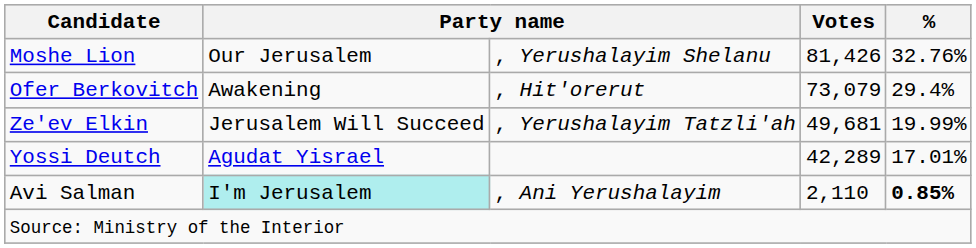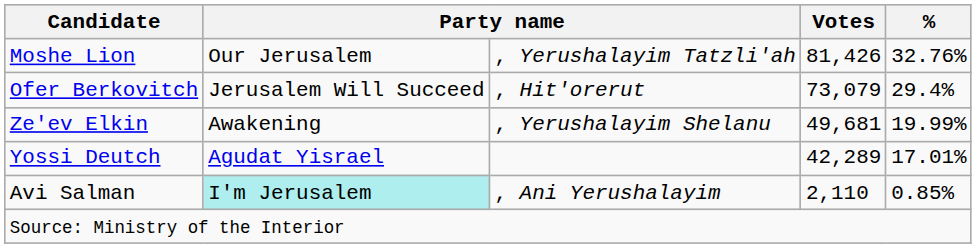(633, 56) , Yerushalayim Shelanu -> (645, 56) , Yerushalayim Tatzli'ah
(265, 90) Awakening -> (346, 90) Jerusalem Will Succeed
(346, 124) Jerusalem Will Succeed -> (265, 124) Awakening
(645, 124) , Yerushalayim Tatzli'ah -> (633, 124) , Yerushalayim Shelanu
(923, 192) bold -> (923, 192) normal
